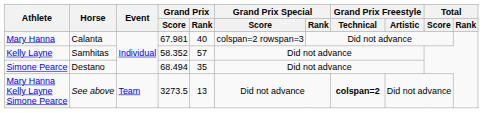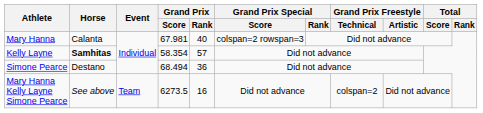(90, 53) normal -> (91, 53) bold
(174, 53) 58.352 -> (174, 53) 58.354
(202, 67) 35 -> (202, 67) 36
(174, 91) 3273.5 -> (174, 91) 6273.5
(202, 91) 13 -> (202, 91) 16
(358, 91) bold -> (357, 91) normal
